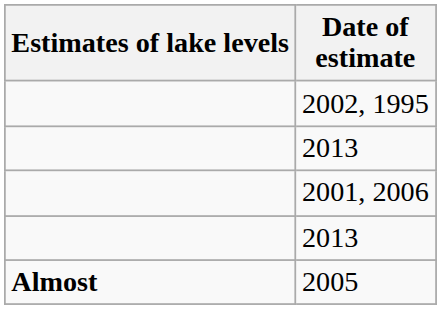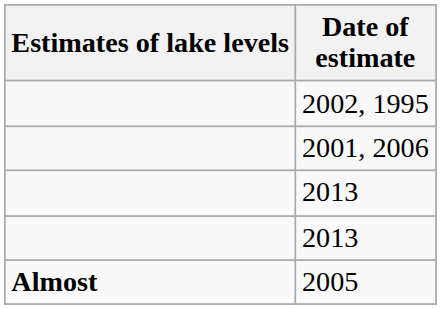(330, 147) 2013 -> (365, 147) 2001, 2006
(365, 192) 2001, 2006 -> (330, 192) 2013
